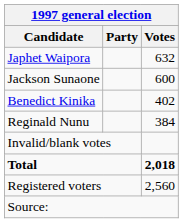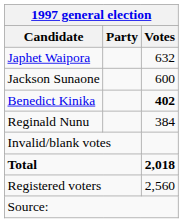(165, 100) normal -> (165, 100) bold
